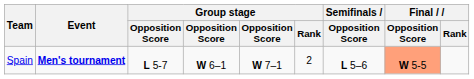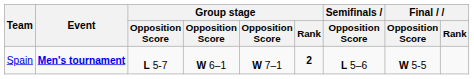(309, 61) normal -> (309, 61) bold
(413, 66) lightsalmon background -> (413, 66) no background
